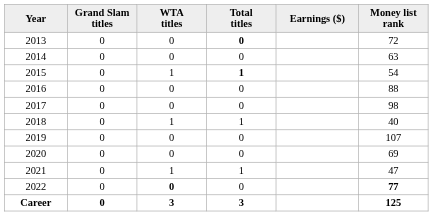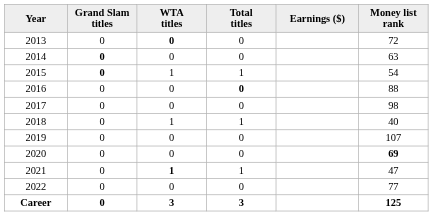(172, 40) normal -> (172, 40) bold
(241, 40) bold -> (241, 40) normal
(102, 56) normal -> (102, 56) bold
(102, 73) normal -> (102, 73) bold
(241, 73) bold -> (241, 73) normal
(241, 89) normal -> (241, 89) bold
(393, 154) normal -> (393, 154) bold
(172, 170) normal -> (172, 170) bold
(172, 186) bold -> (172, 186) normal
(393, 186) bold -> (393, 186) normal
